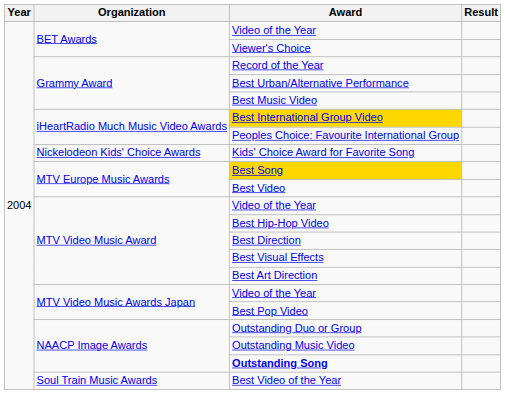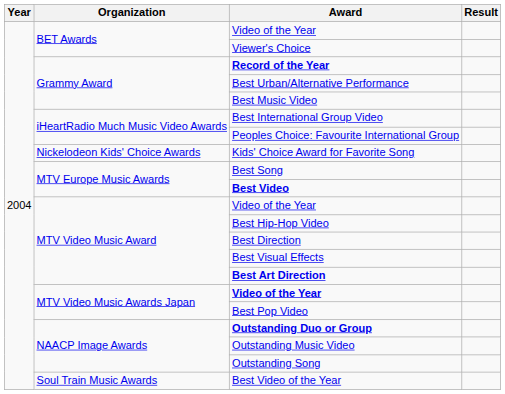(278, 65) normal -> (281, 65) bold
(307, 118) gold background -> (307, 118) no background
(258, 170) gold background -> (258, 170) no background
(259, 188) normal -> (260, 188) bold
(275, 275) normal -> (279, 275) bold
(274, 293) normal -> (277, 293) bold
(297, 328) normal -> (302, 328) bold
(280, 363) bold -> (276, 363) normal
